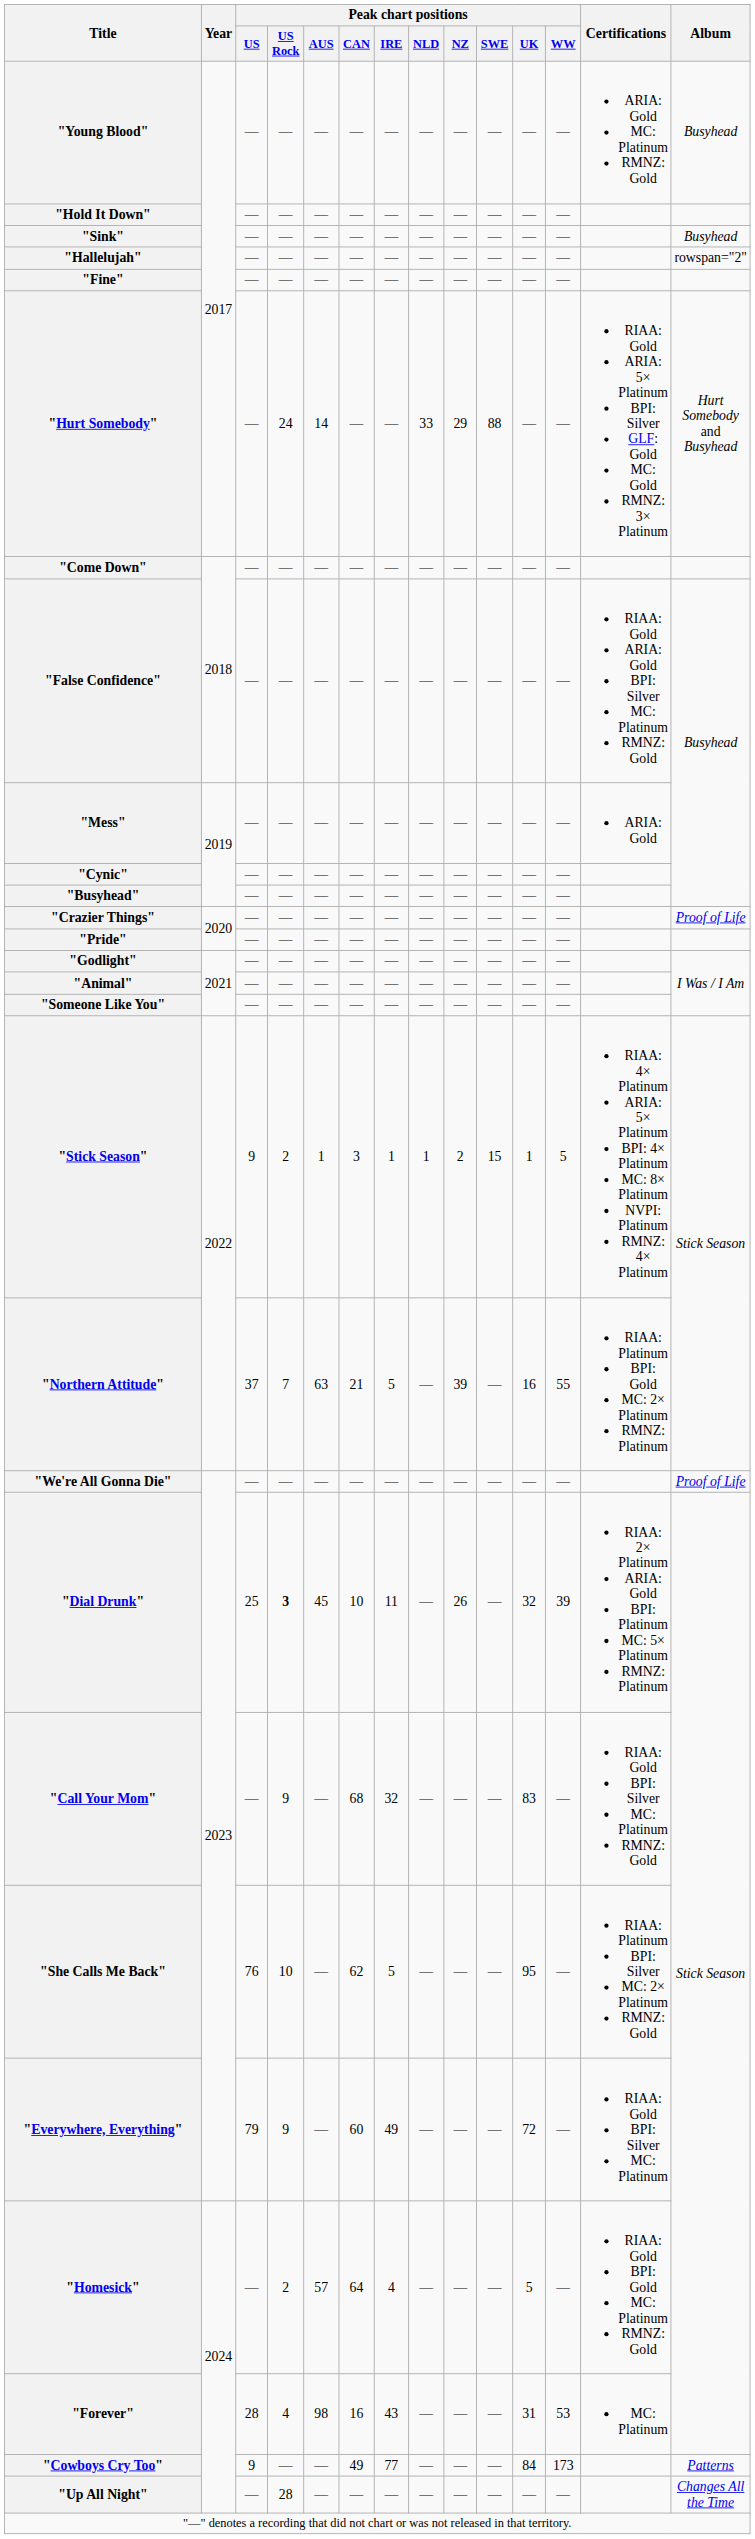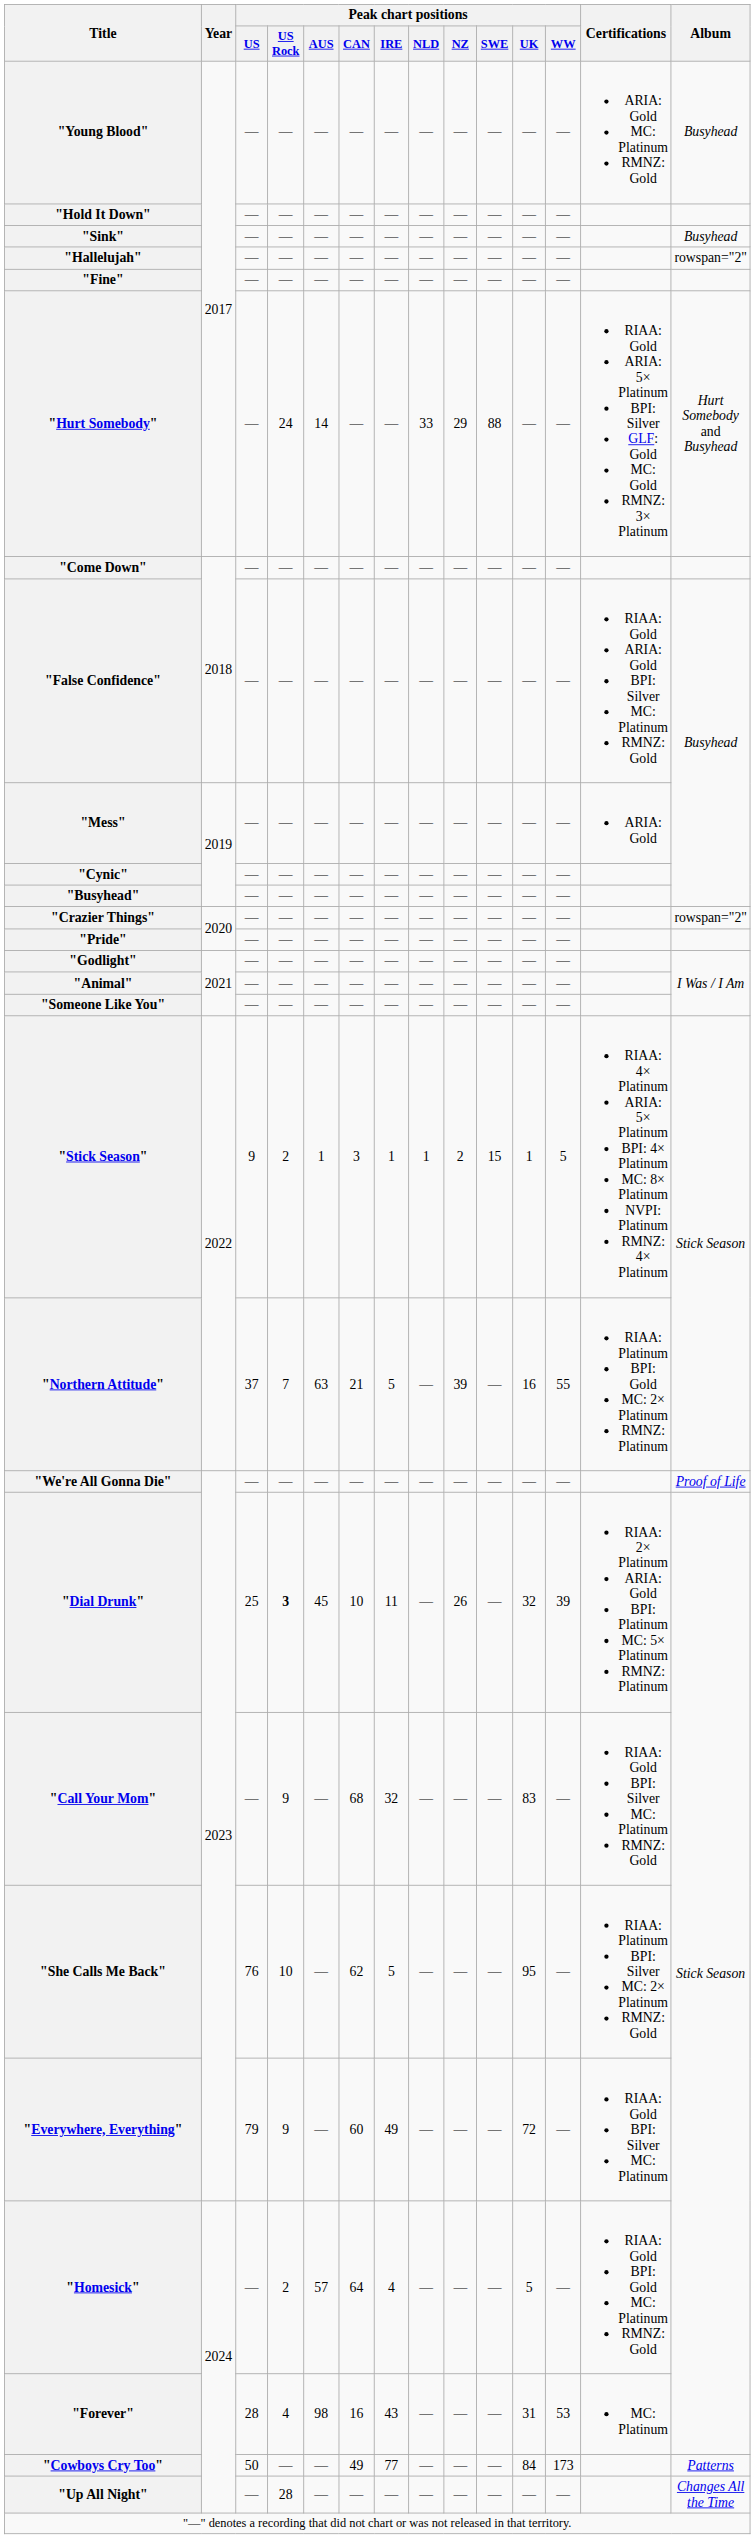(711, 917) Proof of Life -> (711, 917) rowspan="2"
(252, 2465) 9 -> (252, 2465) 50
